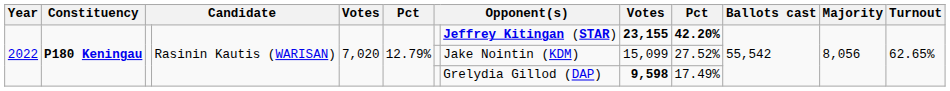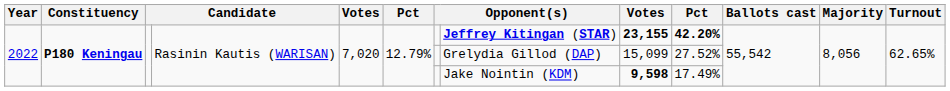(511, 55) Jake Nointin (KDM) -> (523, 55) Grelydia Gillod (DAP)
(523, 76) Grelydia Gillod (DAP) -> (511, 76) Jake Nointin (KDM)
